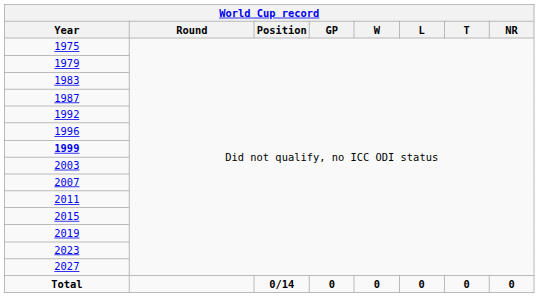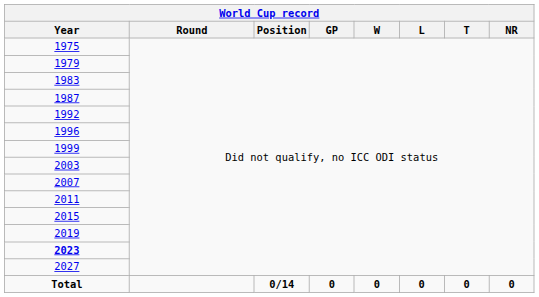(67, 148) bold -> (67, 148) normal
(67, 250) normal -> (67, 250) bold
